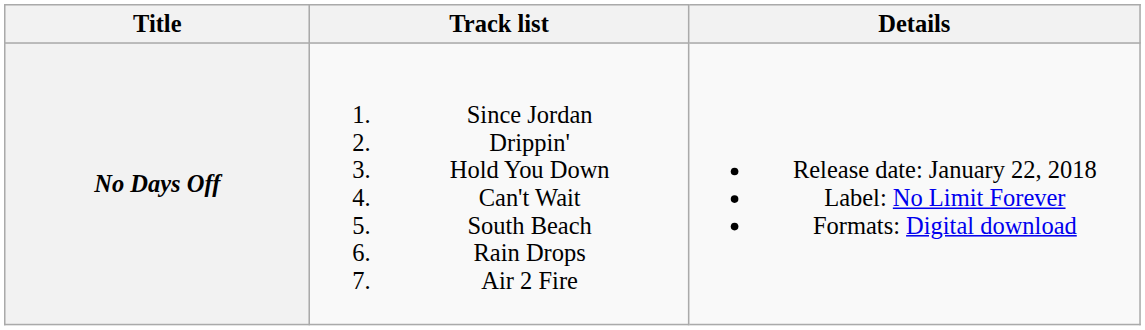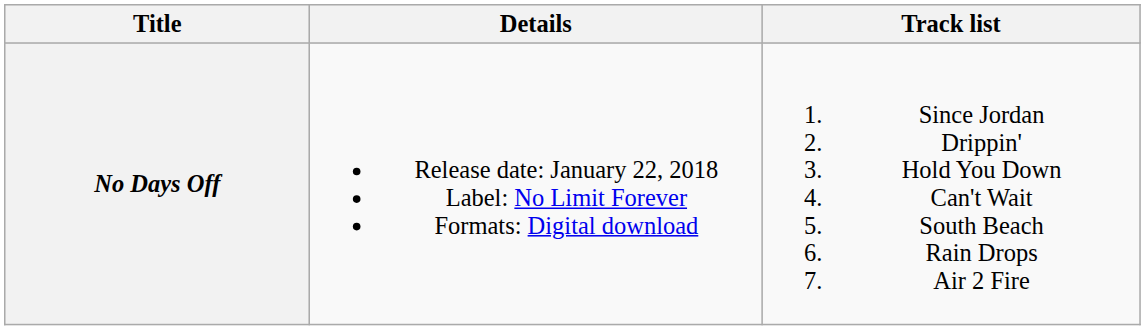columns swapped: (914, 23) <-> (499, 23)
